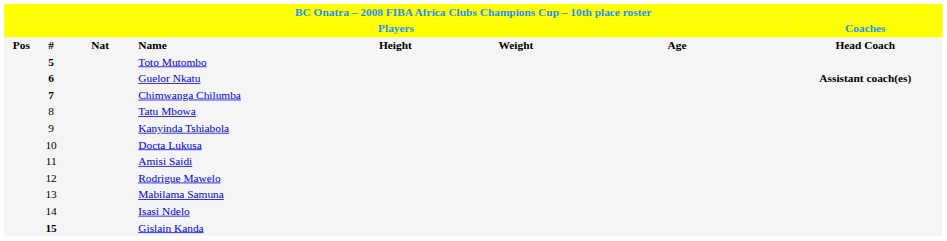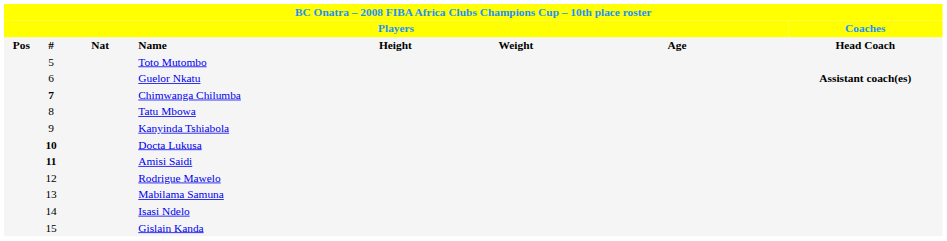(51, 62) bold -> (51, 62) normal
(51, 78) bold -> (51, 78) normal
(51, 145) normal -> (51, 145) bold
(51, 161) normal -> (51, 161) bold
(51, 228) bold -> (51, 228) normal
